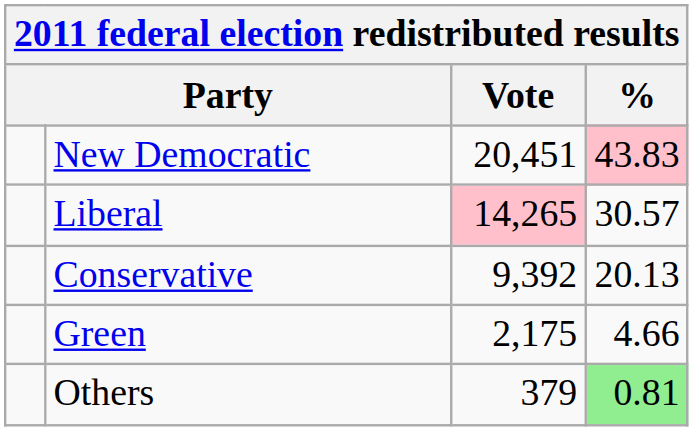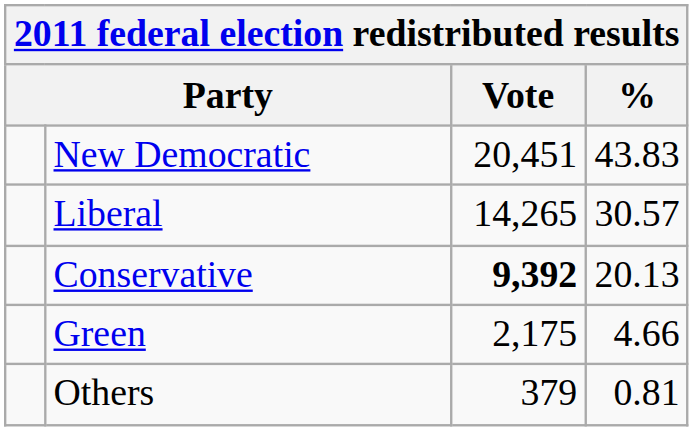(637, 154) pink background -> (637, 154) no background
(525, 214) pink background -> (525, 214) no background
(535, 273) normal -> (535, 273) bold
(646, 393) lightgreen background -> (646, 393) no background
